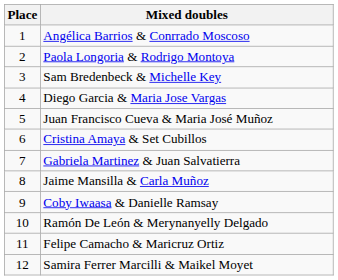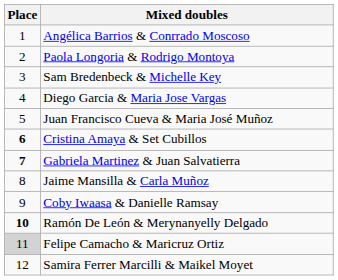(22, 139) normal -> (22, 139) bold
(22, 160) normal -> (22, 160) bold
(22, 222) normal -> (22, 222) bold
(22, 243) no background -> (22, 243) lightgrey background
